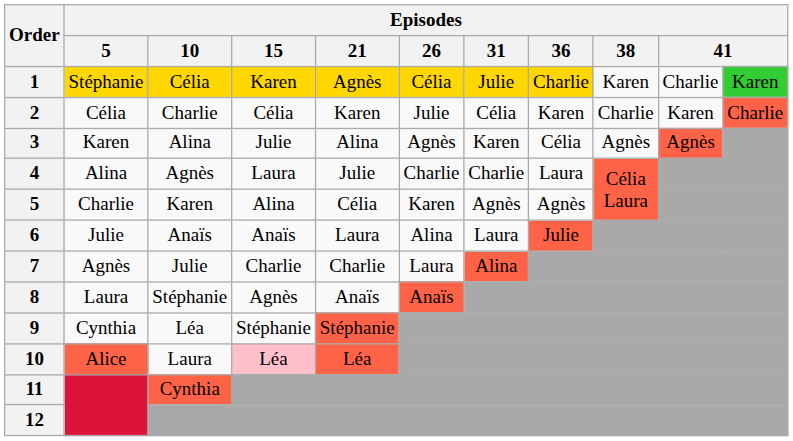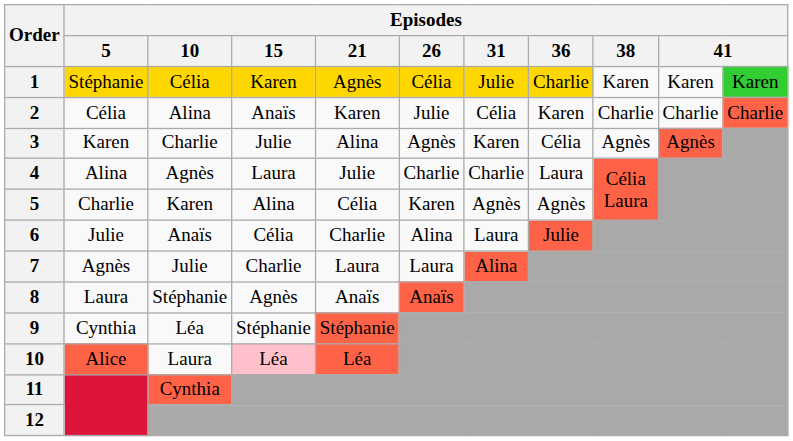(691, 81) Charlie -> (691, 81) Karen
(190, 112) Charlie -> (190, 112) Alina
(273, 112) Célia -> (273, 112) Anaïs
(691, 112) Karen -> (691, 112) Charlie
(190, 142) Alina -> (190, 142) Charlie
(273, 235) Anaïs -> (273, 235) Célia
(357, 235) Laura -> (357, 235) Charlie
(357, 266) Charlie -> (357, 266) Laura
